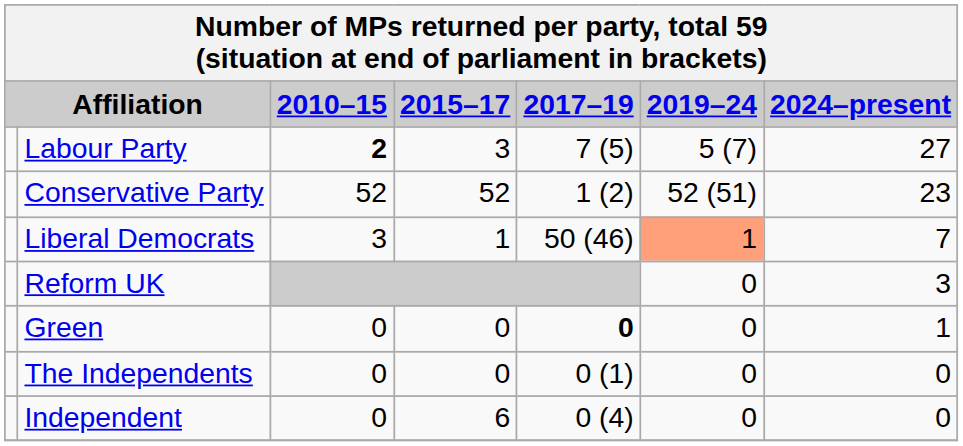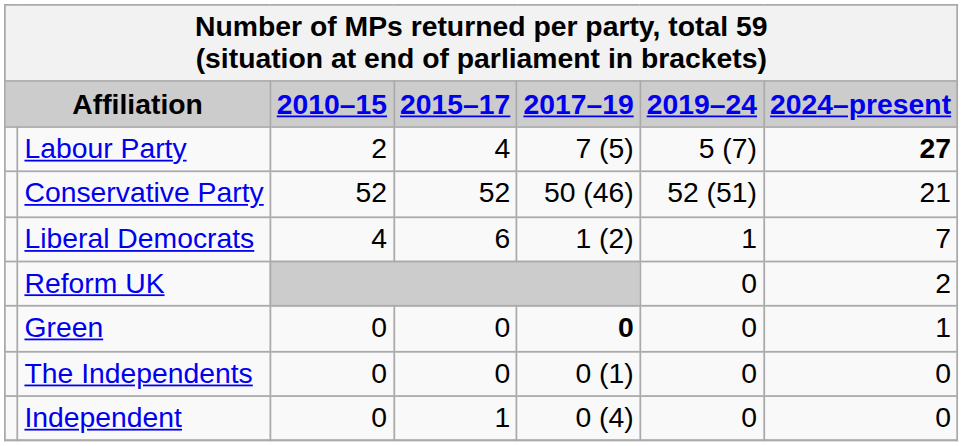(379, 148) bold -> (379, 148) normal
(502, 148) 3 -> (502, 148) 4
(935, 148) normal -> (935, 148) bold
(605, 193) 1 (2) -> (589, 193) 50 (46)
(935, 193) 23 -> (935, 193) 21
(379, 238) 3 -> (379, 238) 4
(502, 238) 1 -> (502, 238) 6
(589, 238) 50 (46) -> (605, 238) 1 (2)
(749, 238) lightsalmon background -> (749, 238) no background
(943, 283) 3 -> (943, 283) 2
(502, 418) 6 -> (502, 418) 1
